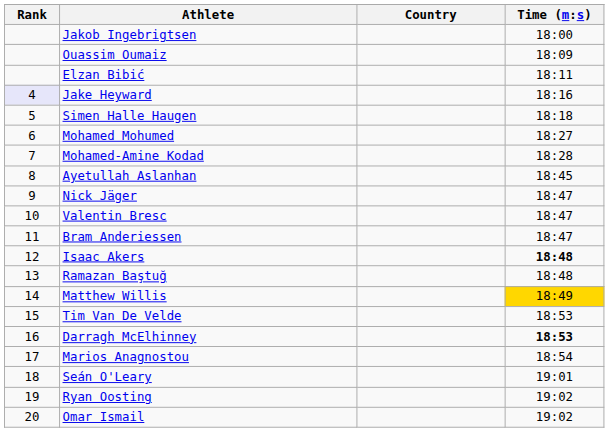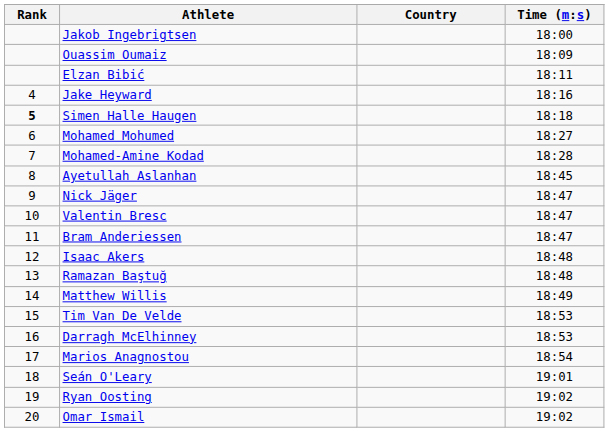(32, 95) lavender background -> (32, 95) no background
(32, 115) normal -> (32, 115) bold
(554, 256) bold -> (554, 256) normal
(554, 296) gold background -> (554, 296) no background
(554, 337) bold -> (554, 337) normal
